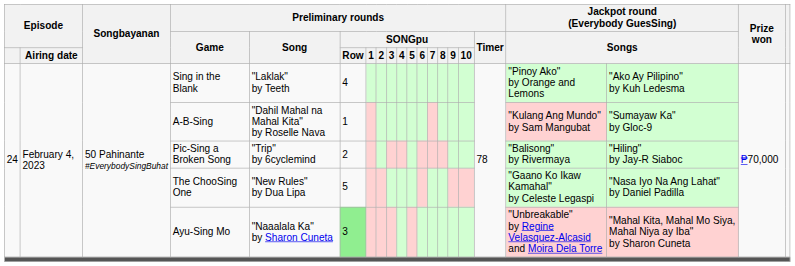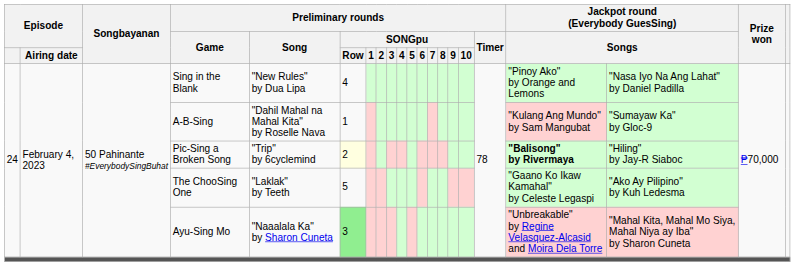(271, 83) "Laklak" by Teeth -> (280, 83) "New Rules" by Dua Lipa
(647, 83) "Ako Ay Pilipino" by Kuh Ledesma -> (664, 83) "Nasa Iyo Na Ang Lahat" by Daniel Padilla
(345, 154) no background -> (345, 154) lightyellow background
(539, 154) normal -> (541, 154) bold
(280, 187) "New Rules" by Dua Lipa -> (271, 187) "Laklak" by Teeth
(664, 187) "Nasa Iyo Na Ang Lahat" by Daniel Padilla -> (647, 187) "Ako Ay Pilipino" by Kuh Ledesma
